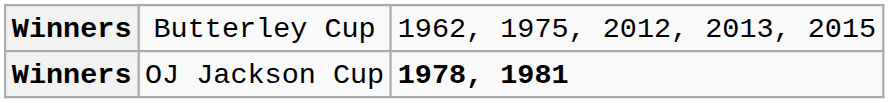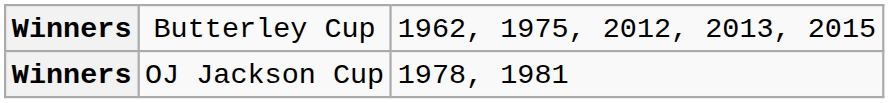(483, 75) bold -> (483, 75) normal
